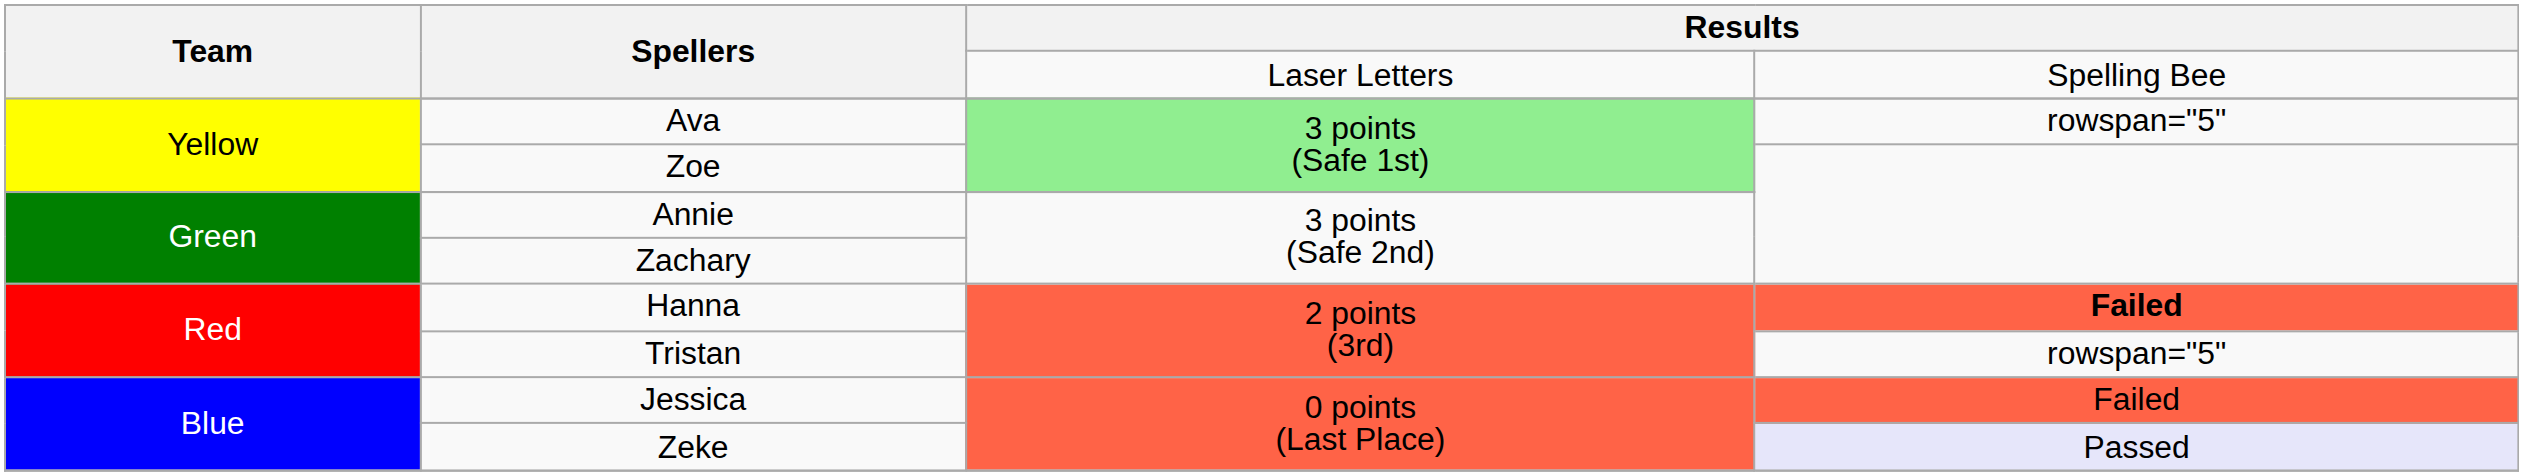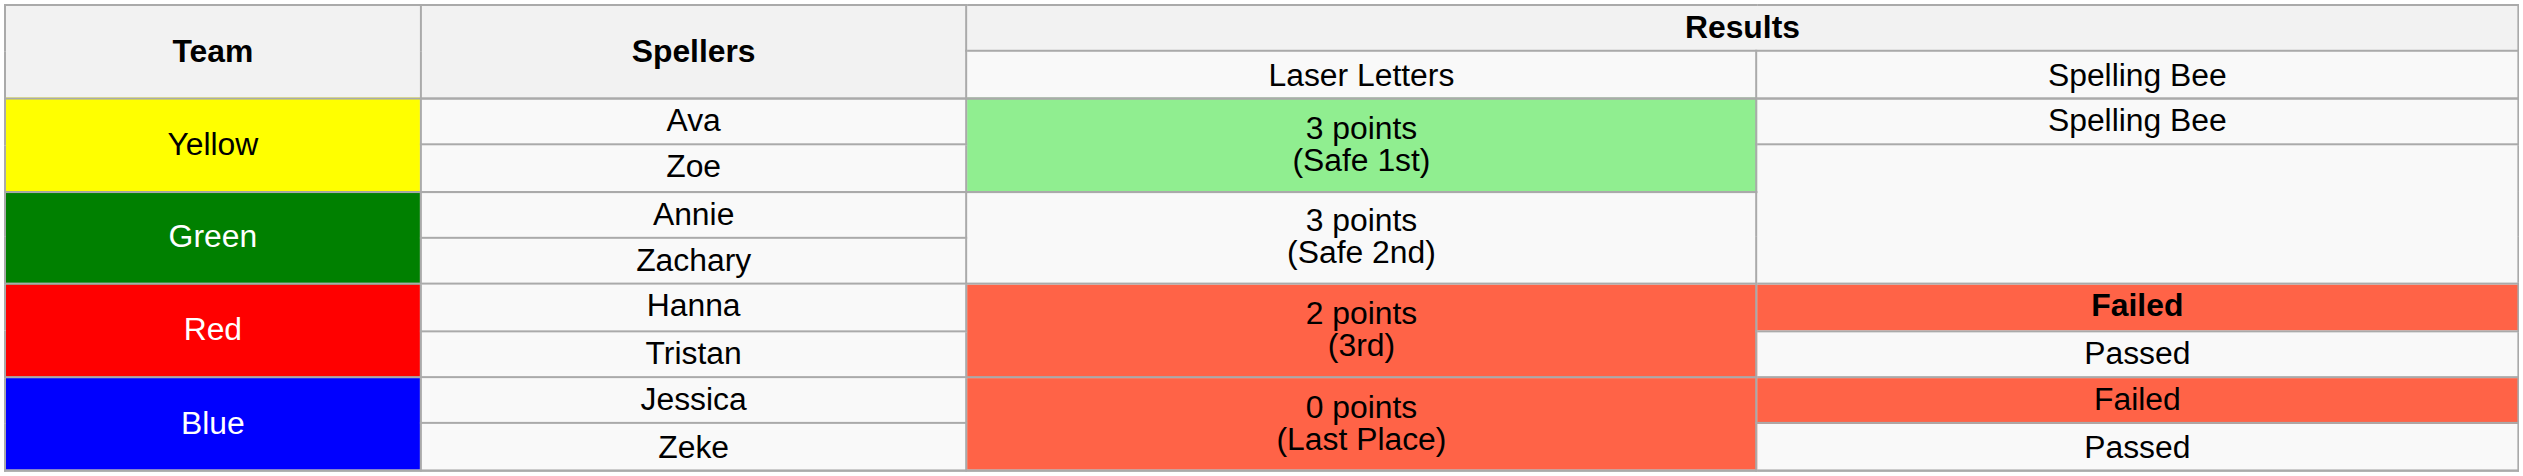(2137, 120) rowspan="5" -> (2137, 120) Spelling Bee
(2137, 353) rowspan="5" -> (2137, 353) Passed
(2137, 446) lavender background -> (2137, 446) no background
